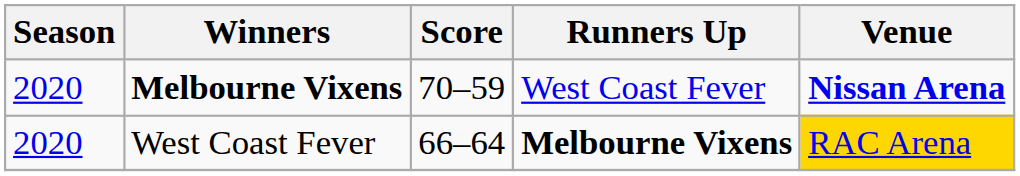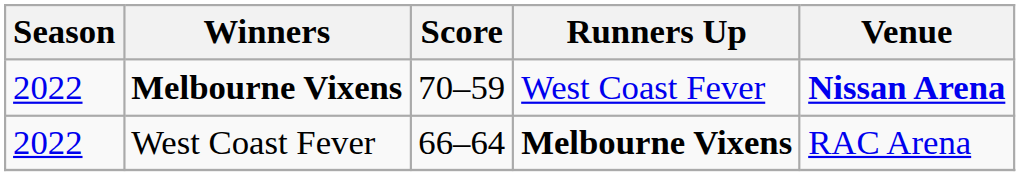(48, 87) 2020 -> (48, 87) 2022
(48, 142) 2020 -> (48, 142) 2022
(890, 142) gold background -> (890, 142) no background
